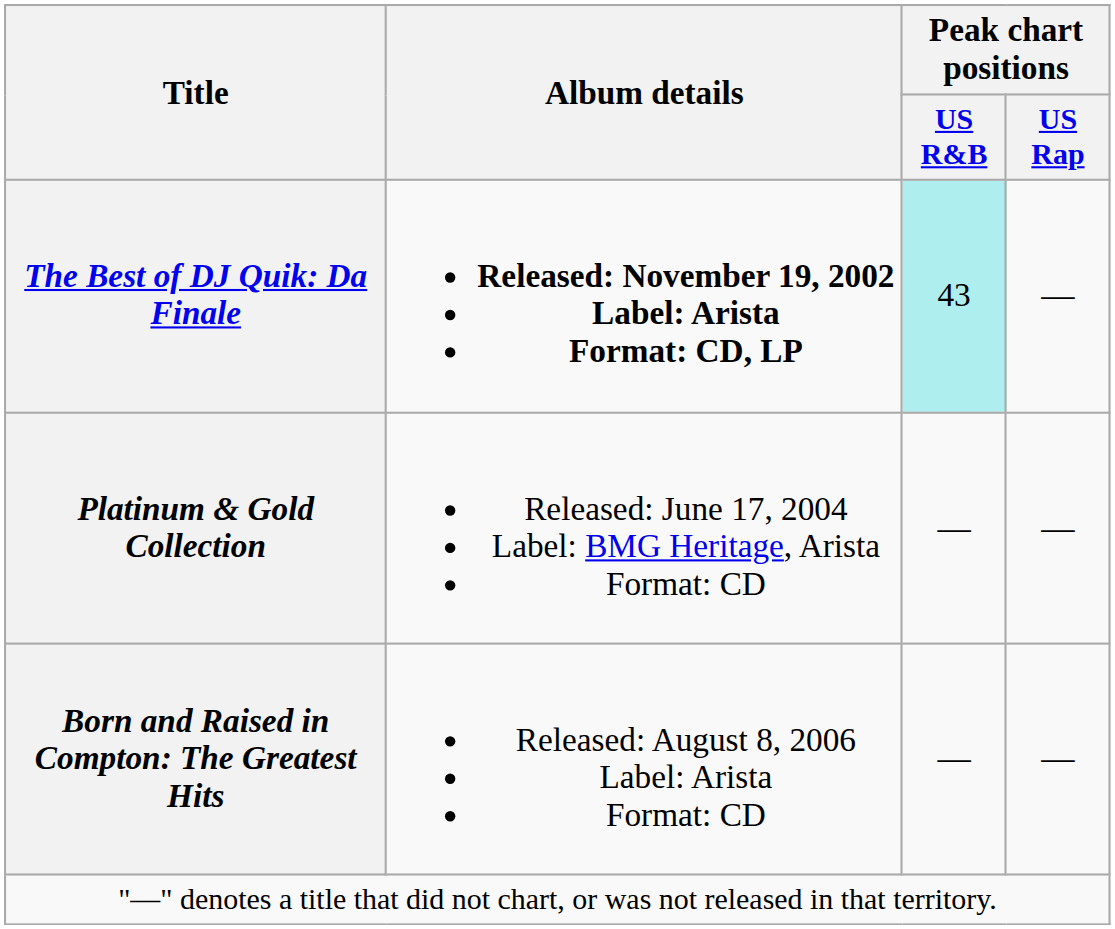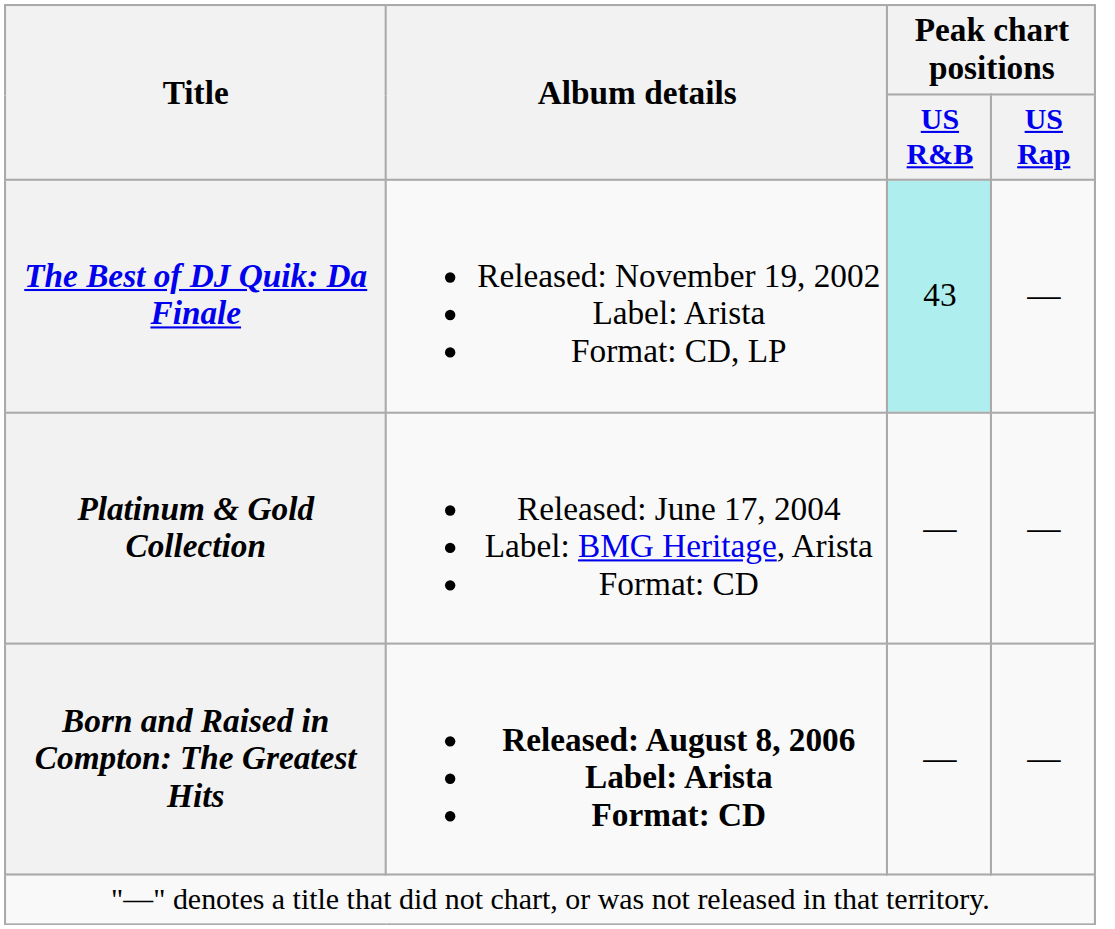(644, 315) bold -> (637, 315) normal
(644, 778) normal -> (637, 778) bold
